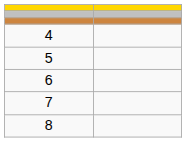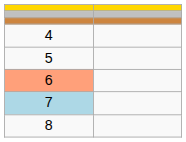(49, 80) no background -> (49, 80) lightsalmon background
(49, 103) no background -> (49, 103) lightblue background
